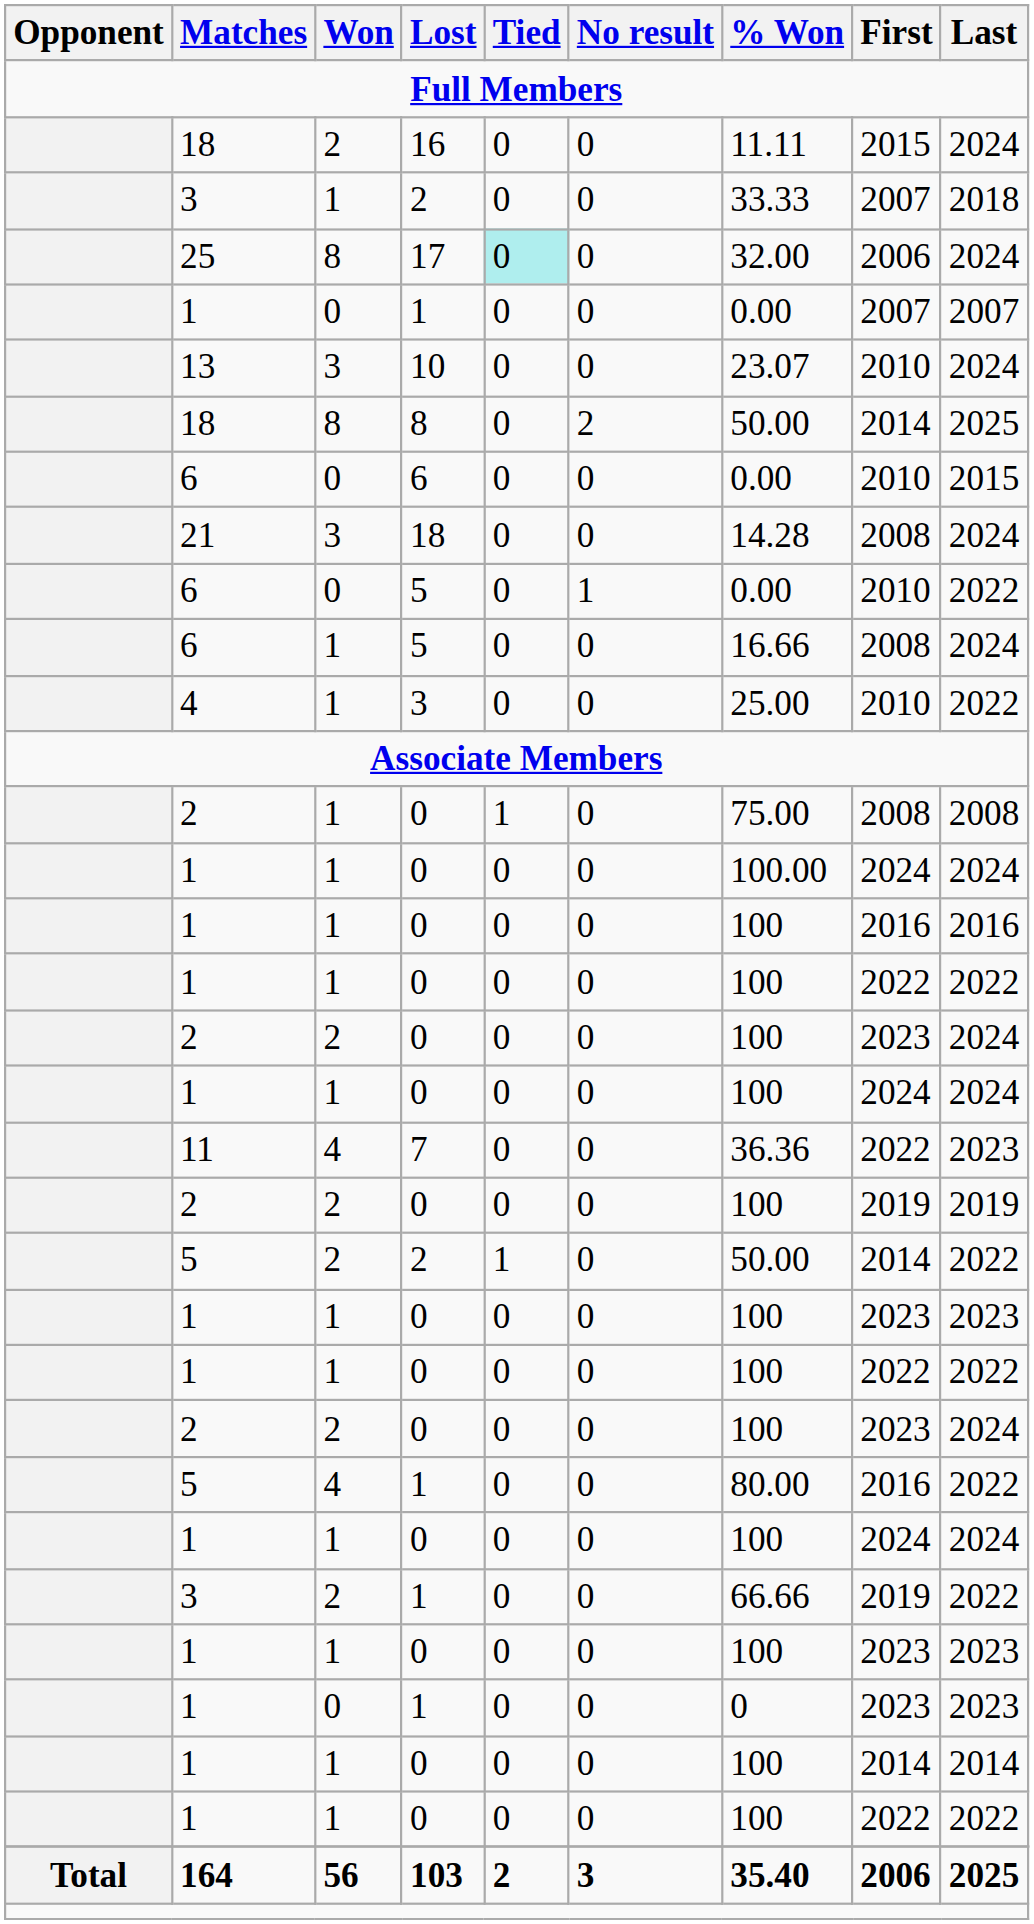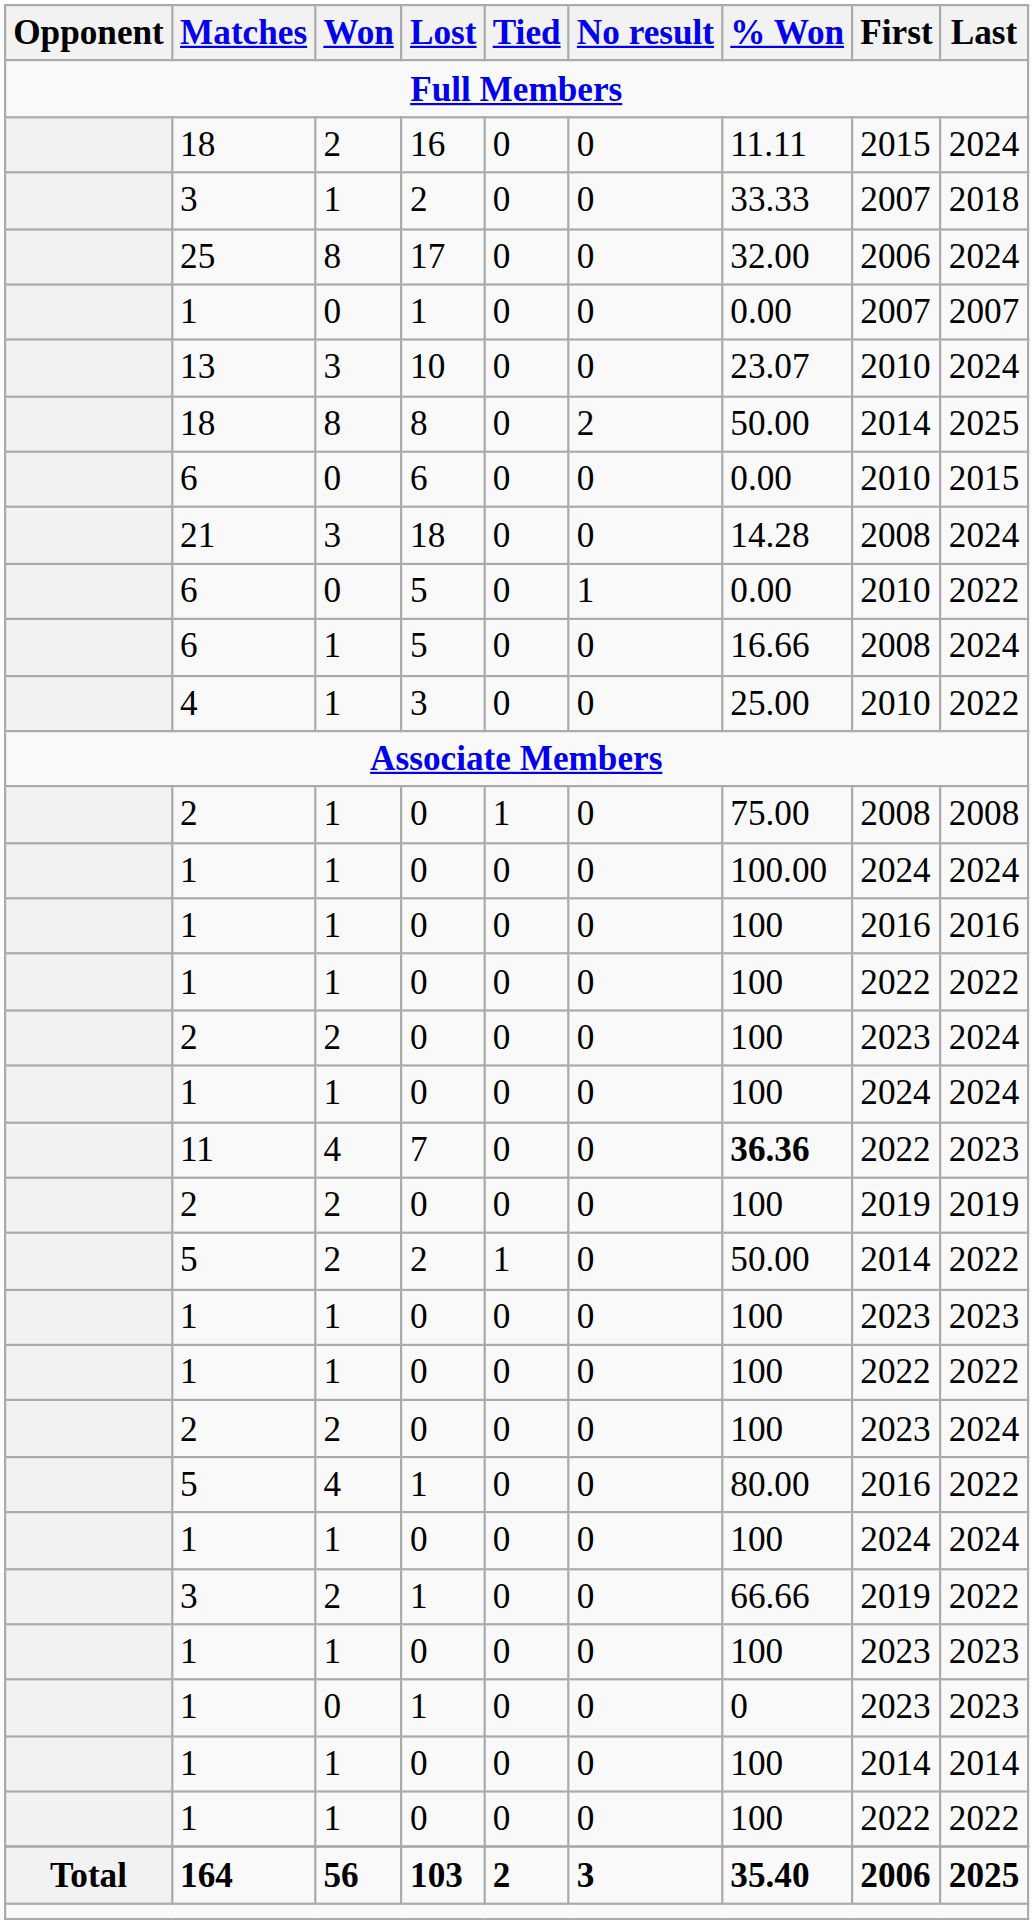(502, 255) paleturquoise background -> (502, 255) no background
(770, 1148) normal -> (770, 1148) bold
